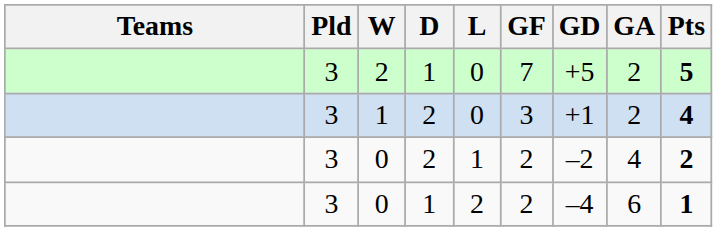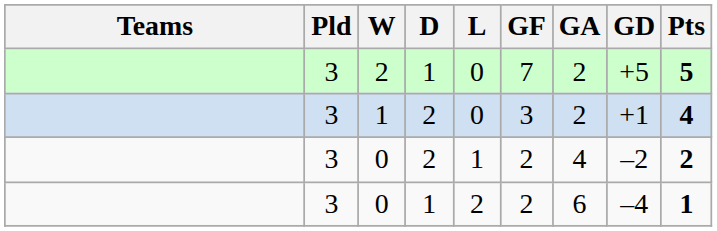columns swapped: (634, 26) <-> (580, 26)
